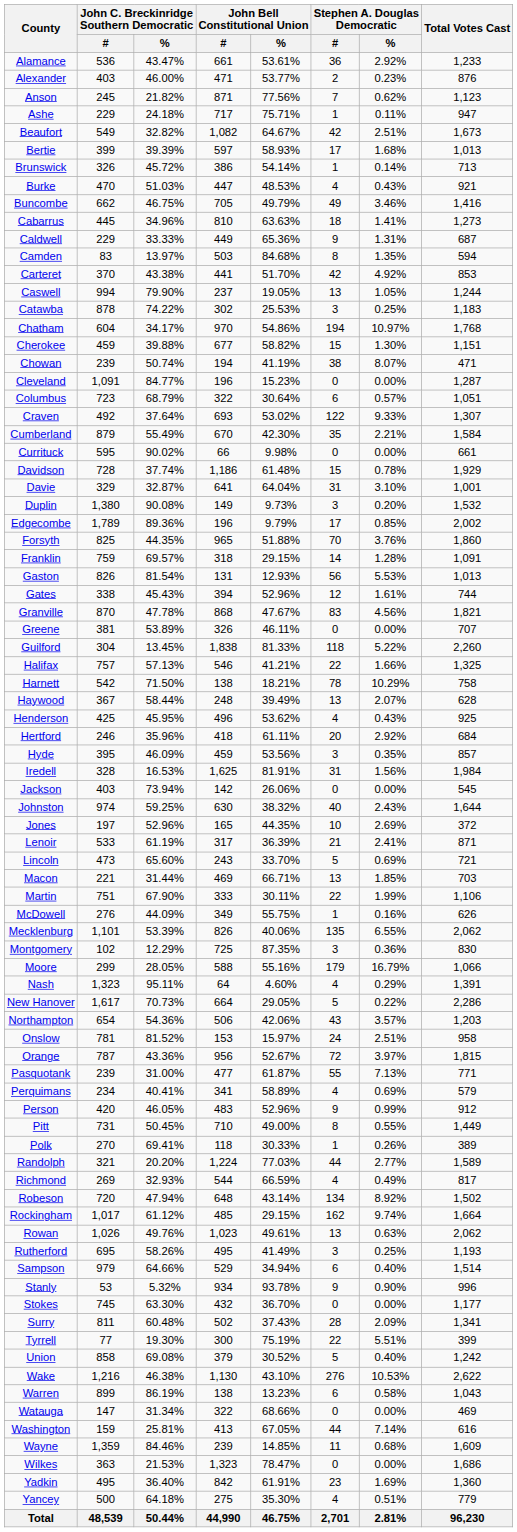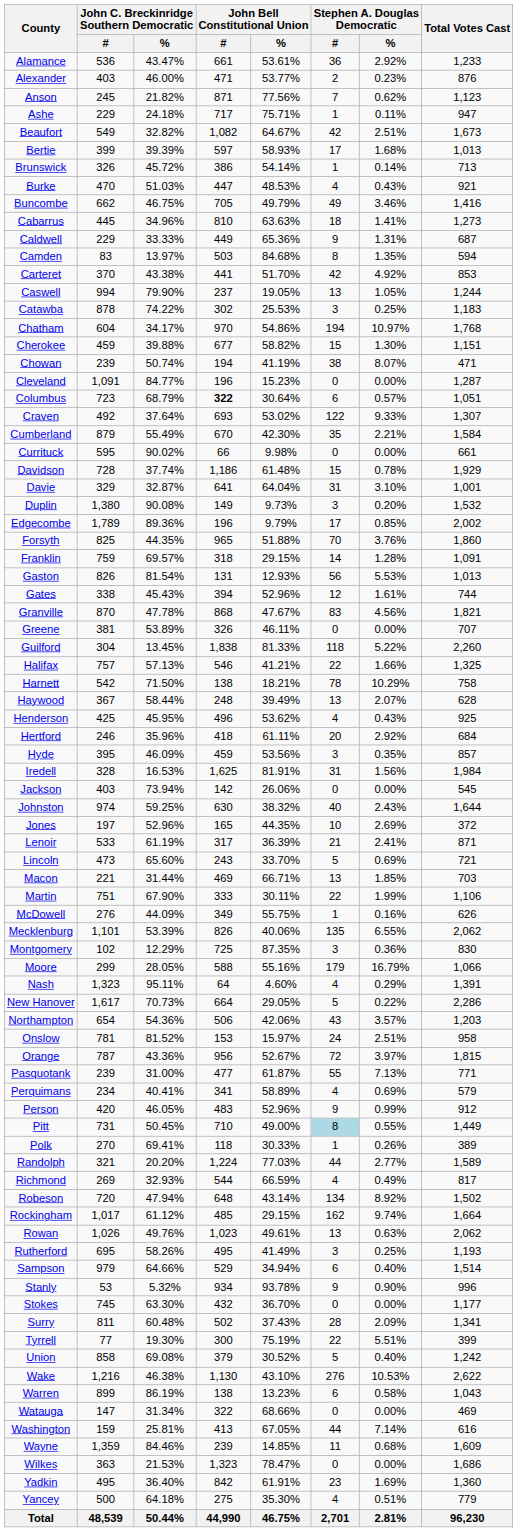(223, 398) normal -> (223, 398) bold
(335, 1127) no background -> (335, 1127) lightblue background
